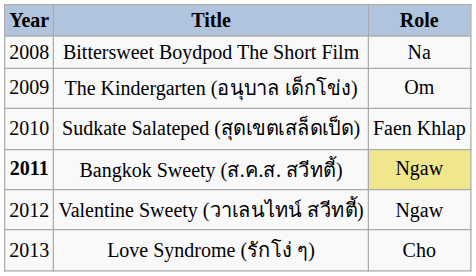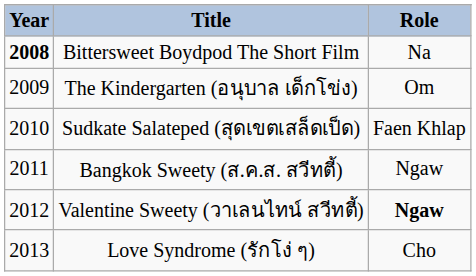(29, 52) normal -> (29, 52) bold
(29, 169) bold -> (29, 169) normal
(419, 169) khaki background -> (419, 169) no background
(419, 209) normal -> (419, 209) bold
